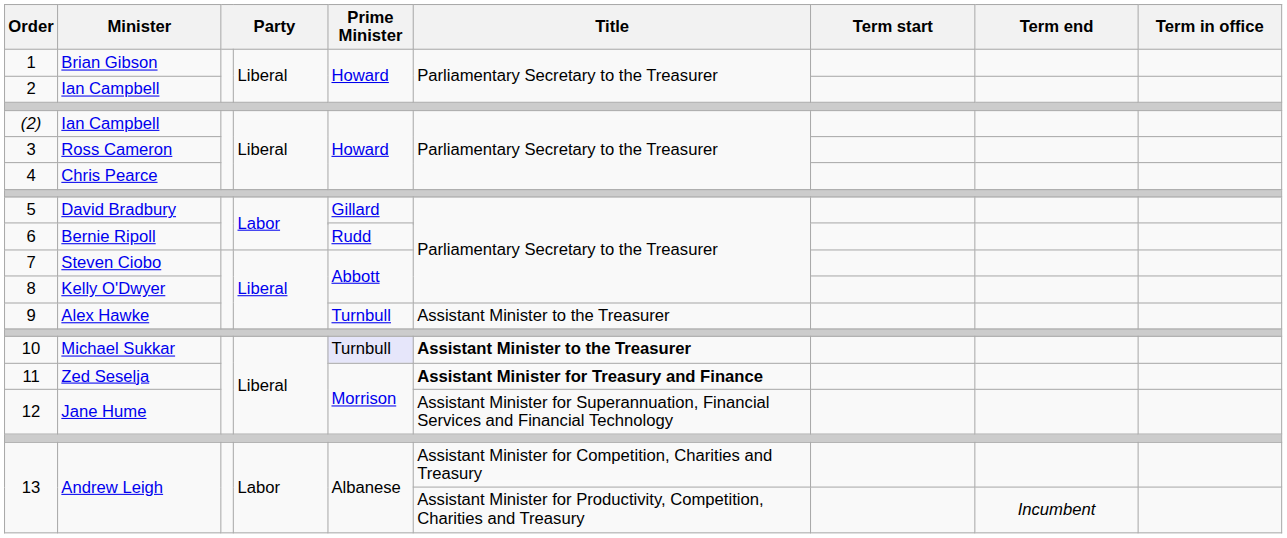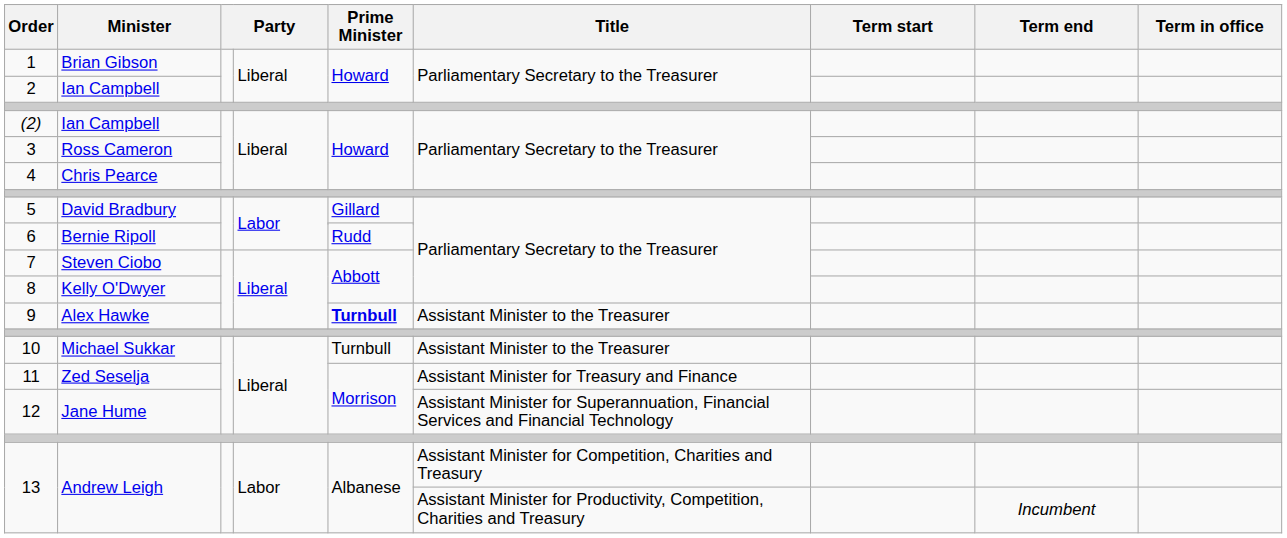(361, 315) normal -> (364, 315) bold
(361, 349) lavender background -> (361, 349) no background
(554, 349) bold -> (543, 349) normal
(590, 376) bold -> (577, 376) normal
